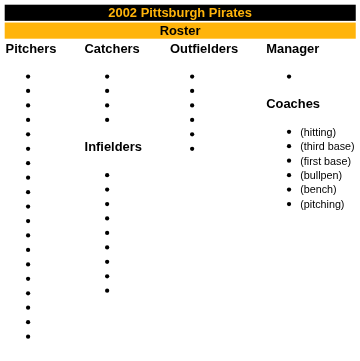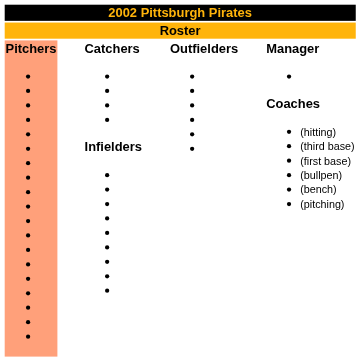(31, 192) no background -> (31, 192) lightsalmon background
